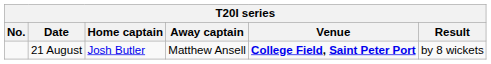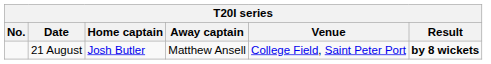(333, 50) bold -> (329, 50) normal
(452, 50) normal -> (445, 50) bold
